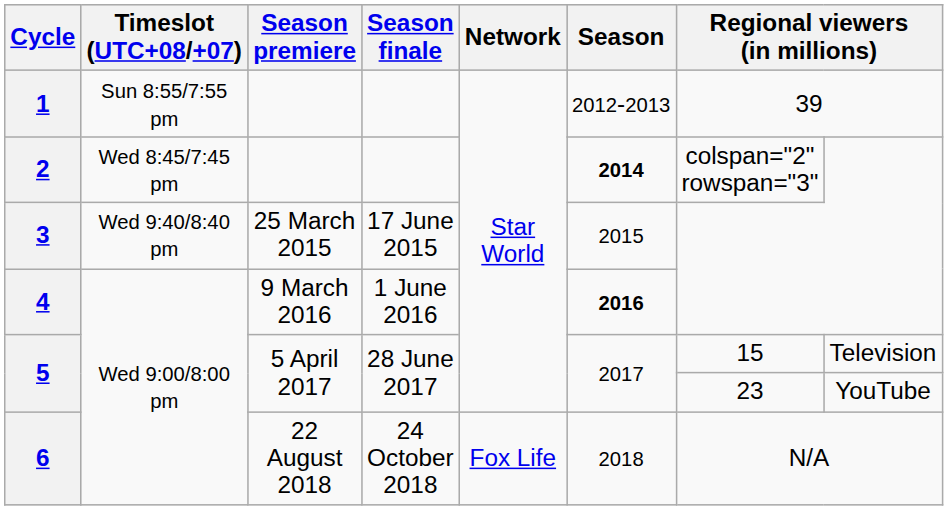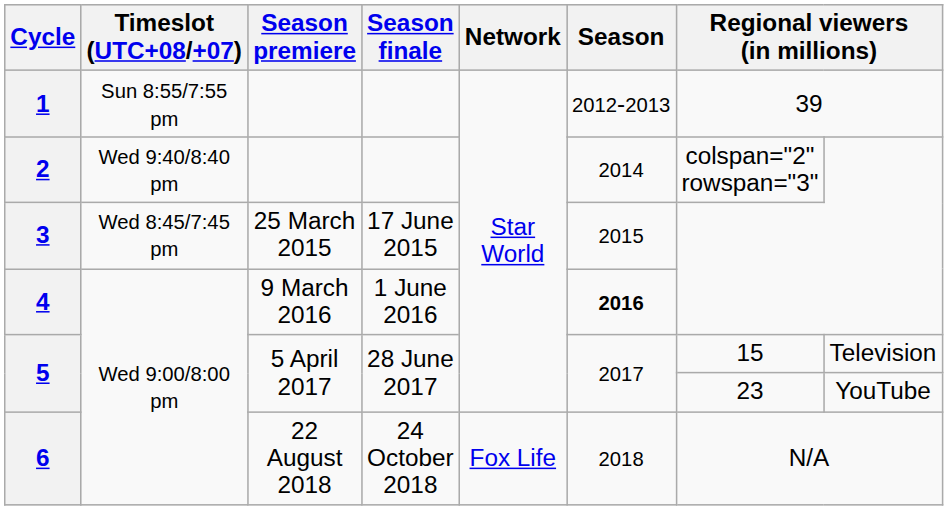(164, 170) Wed 8:45/7:45 pm -> (164, 170) Wed 9:40/8:40 pm
(621, 169) bold -> (621, 170) normal
(164, 236) Wed 9:40/8:40 pm -> (164, 236) Wed 8:45/7:45 pm
